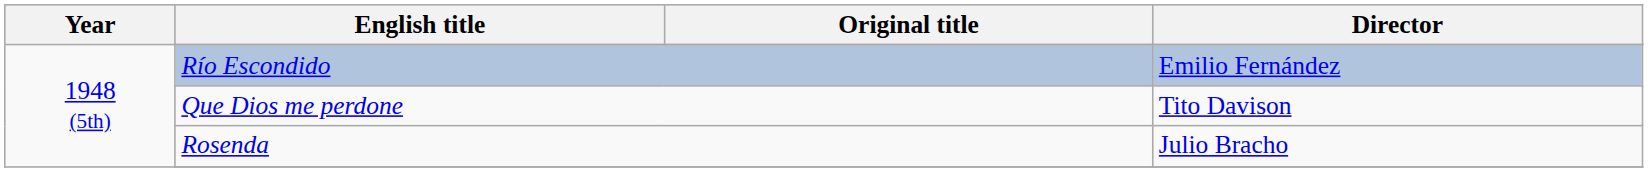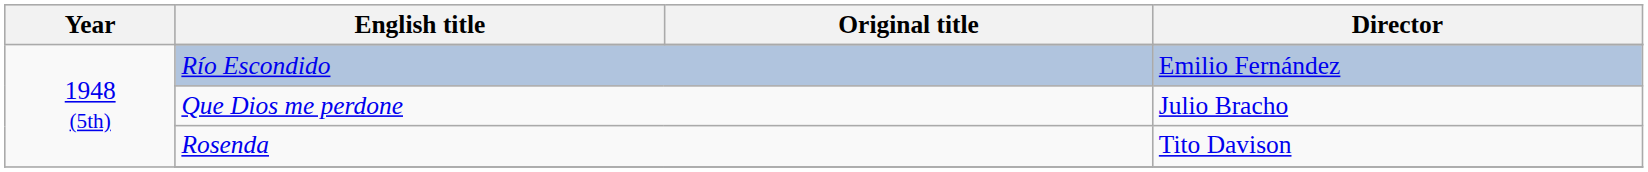(1225, 105) Tito Davison -> (1223, 105) Julio Bracho
(1223, 145) Julio Bracho -> (1225, 145) Tito Davison
